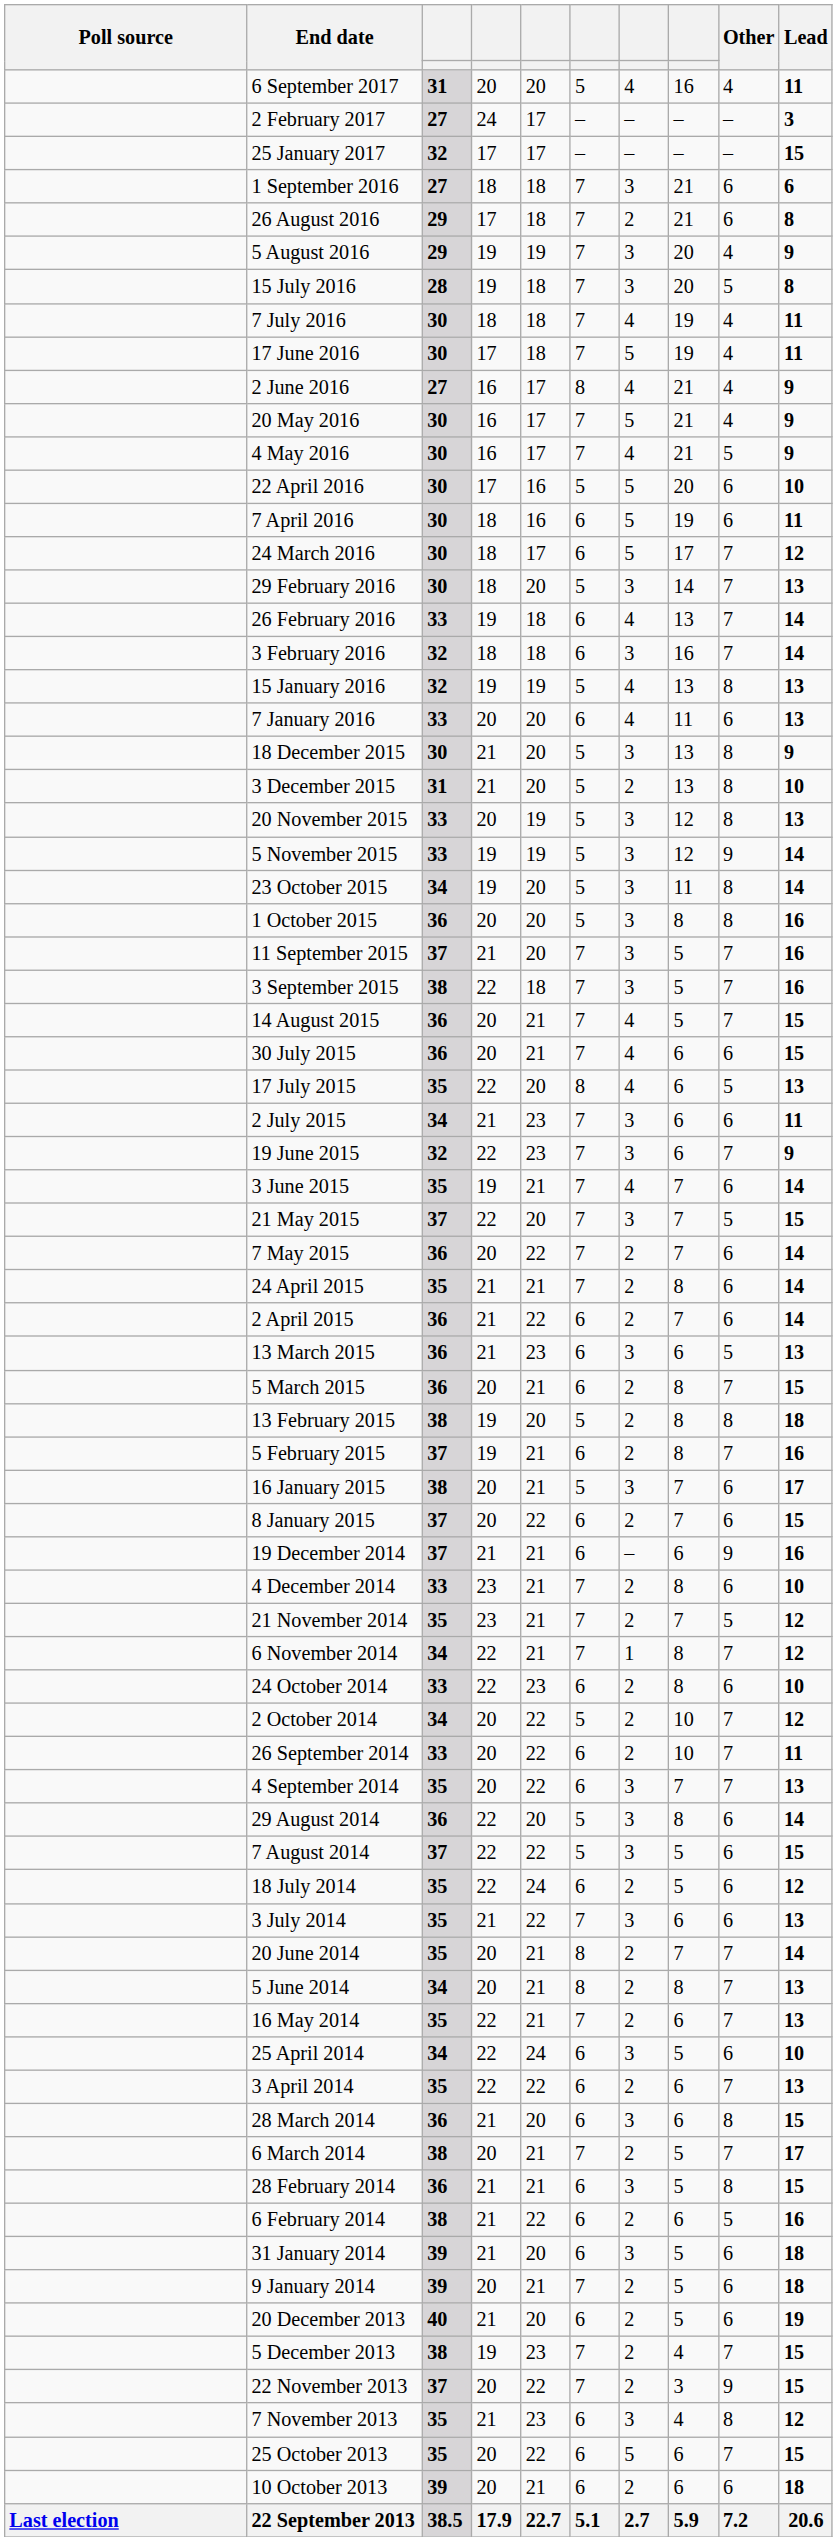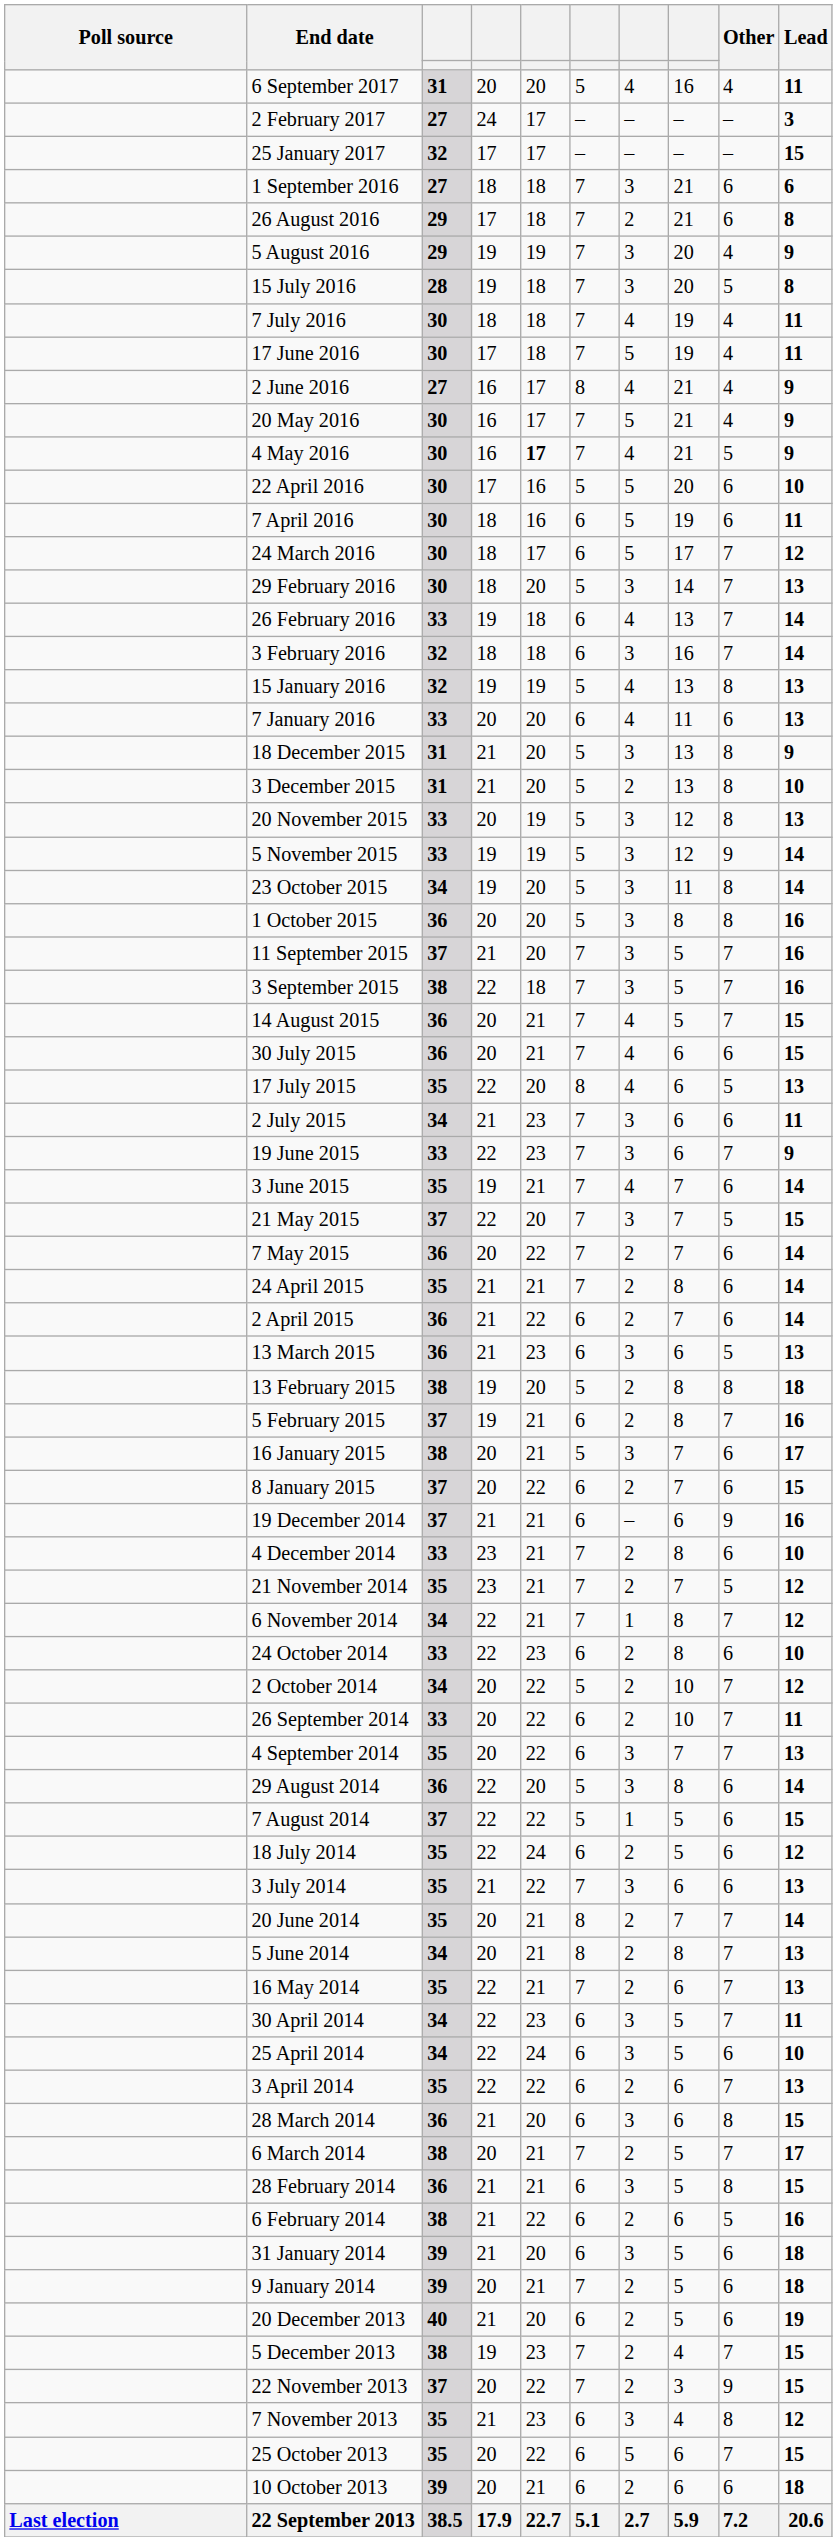(536, 453) normal -> (536, 453) bold
(437, 753) 30 -> (437, 753) 31
(437, 1153) 32 -> (437, 1153) 33
- row: (308, 1386)
(629, 1853) 3 -> (629, 1819) 1
+ row: (308, 2019)
